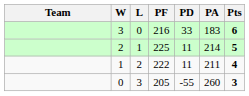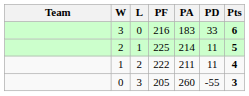columns swapped: (212, 13) <-> (187, 13)
